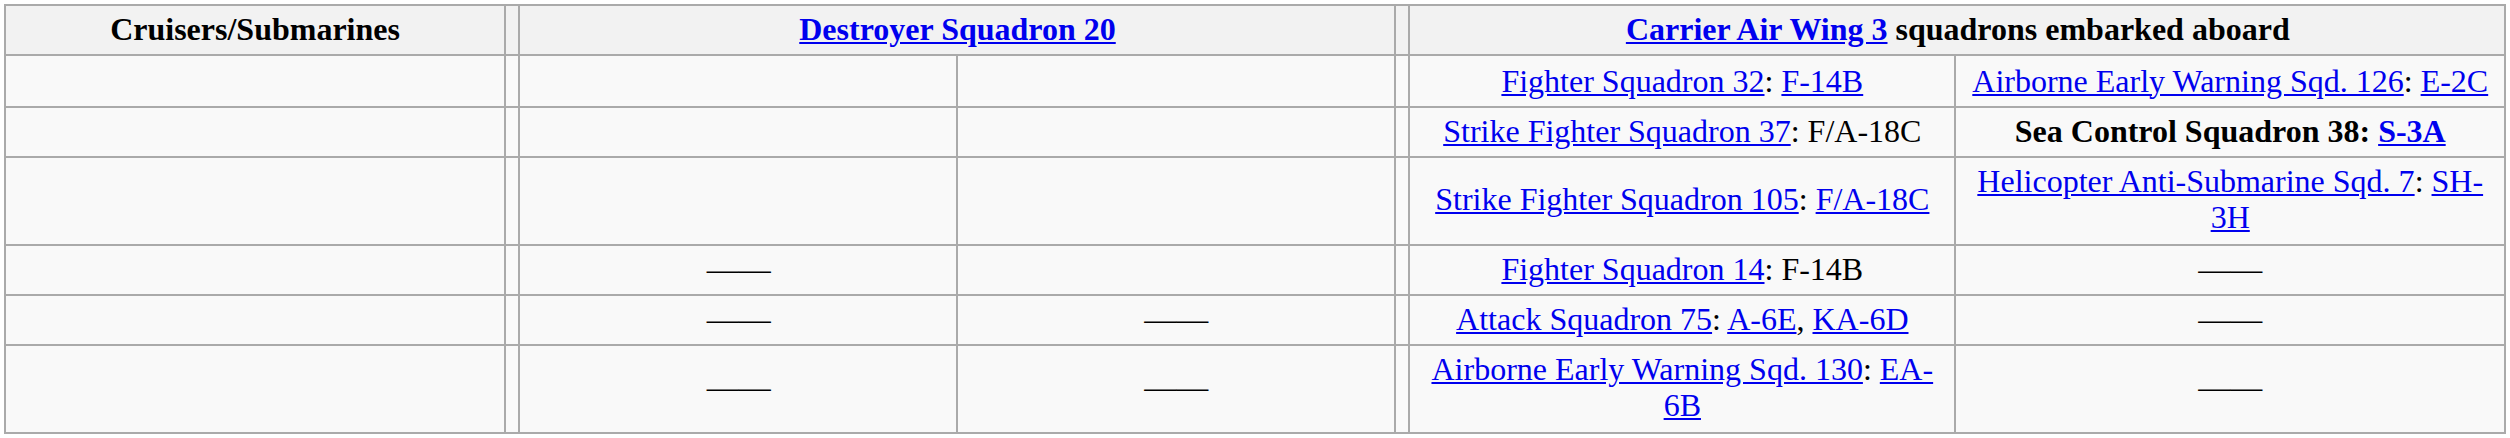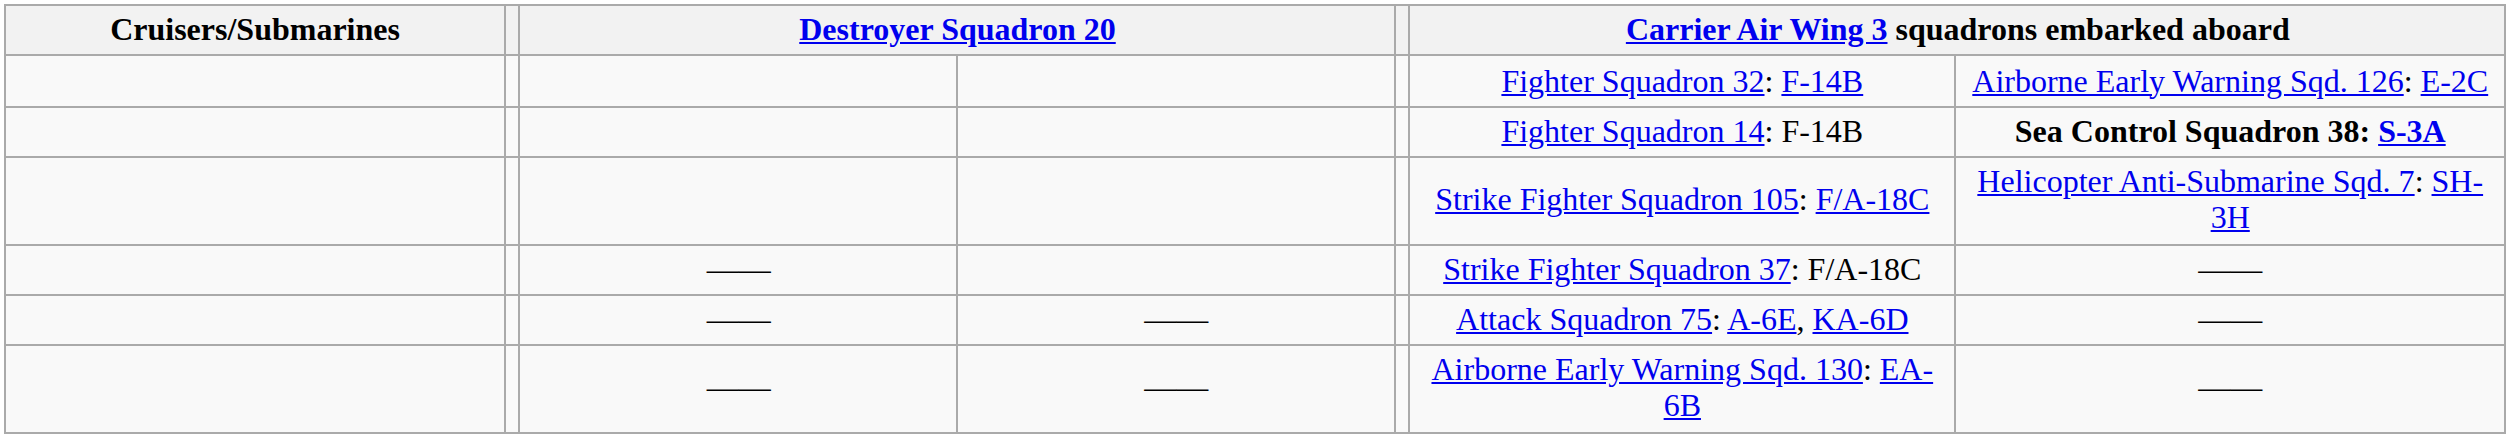(1682, 131) Strike Fighter Squadron 37: F/A-18C -> (1682, 131) Fighter Squadron 14: F-14B
(1682, 268) Fighter Squadron 14: F-14B -> (1682, 268) Strike Fighter Squadron 37: F/A-18C
